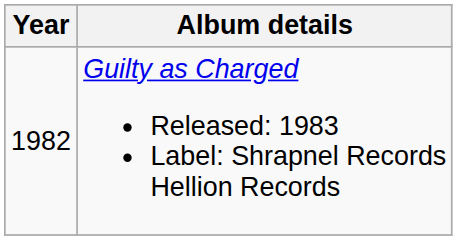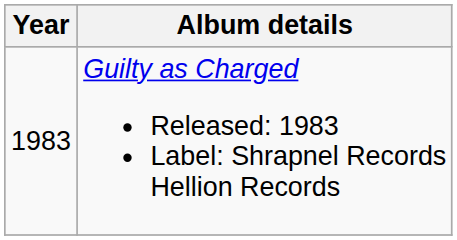(41, 140) 1982 -> (41, 140) 1983
